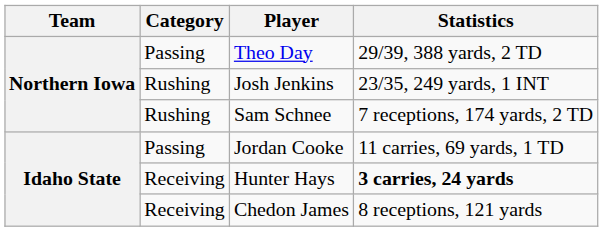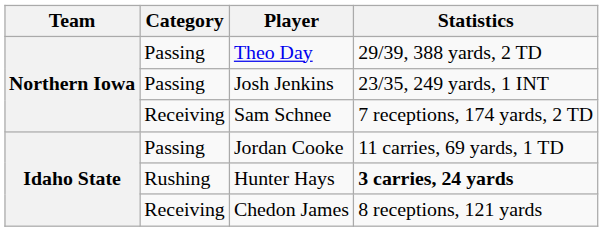(177, 84) Rushing -> (175, 84) Passing
(177, 115) Rushing -> (185, 115) Receiving
(185, 178) Receiving -> (177, 178) Rushing
